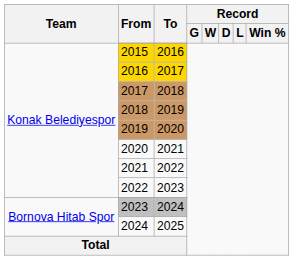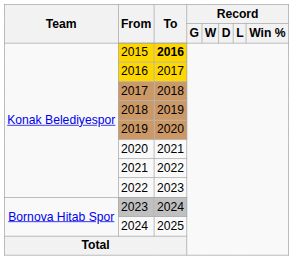(170, 52) normal -> (170, 52) bold
